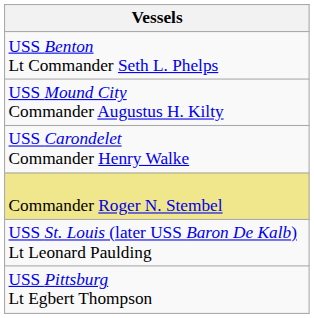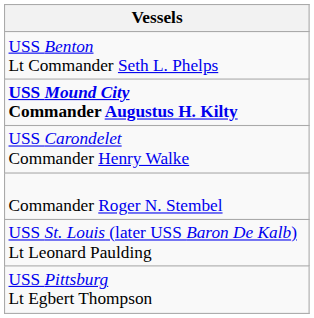(116, 102) normal -> (123, 102) bold
(116, 195) khaki background -> (116, 195) no background
